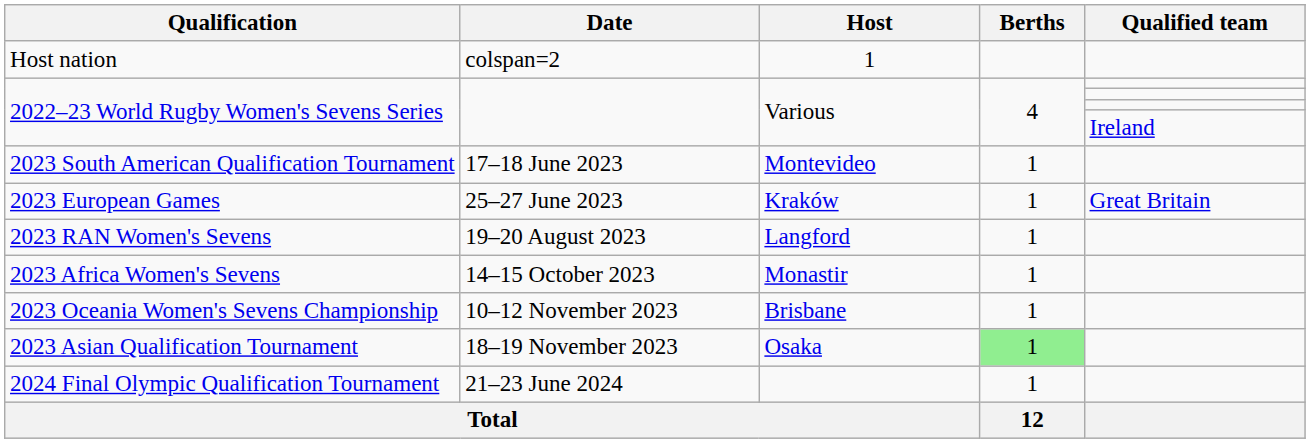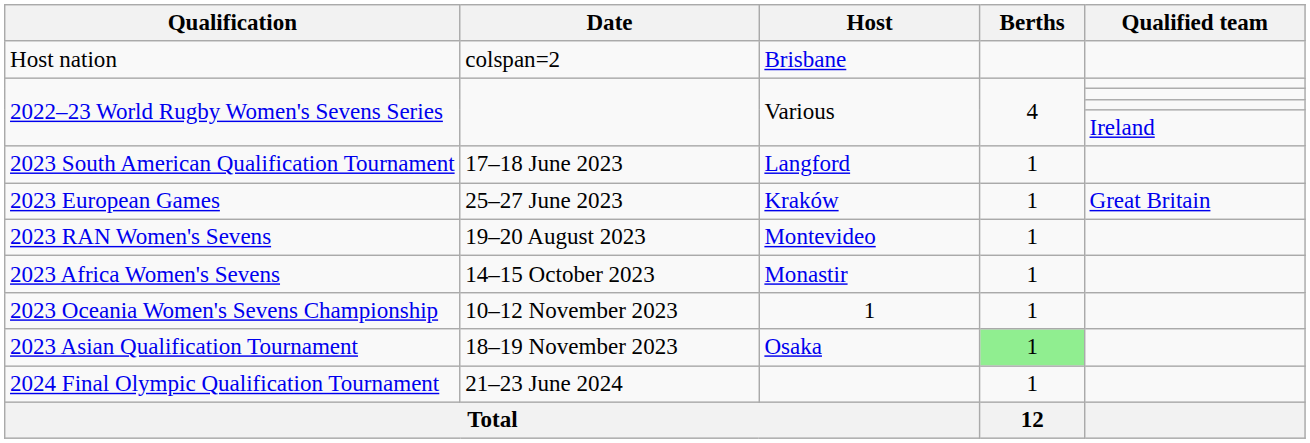(870, 59) 1 -> (805, 59) Brisbane
(820, 164) Montevideo -> (807, 164) Langford
(807, 237) Langford -> (820, 237) Montevideo
(805, 310) Brisbane -> (870, 310) 1
